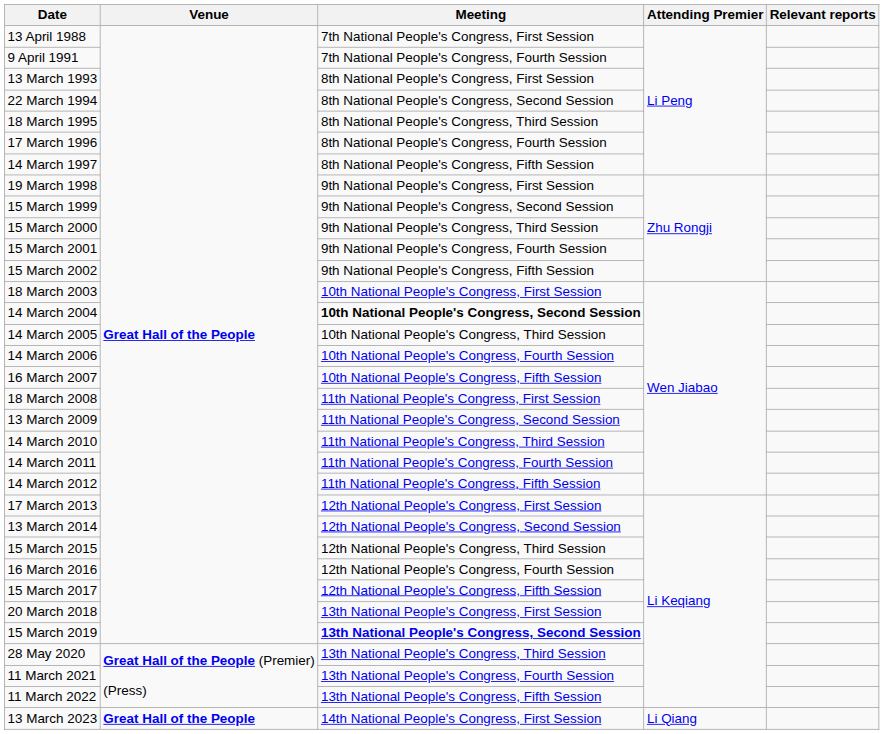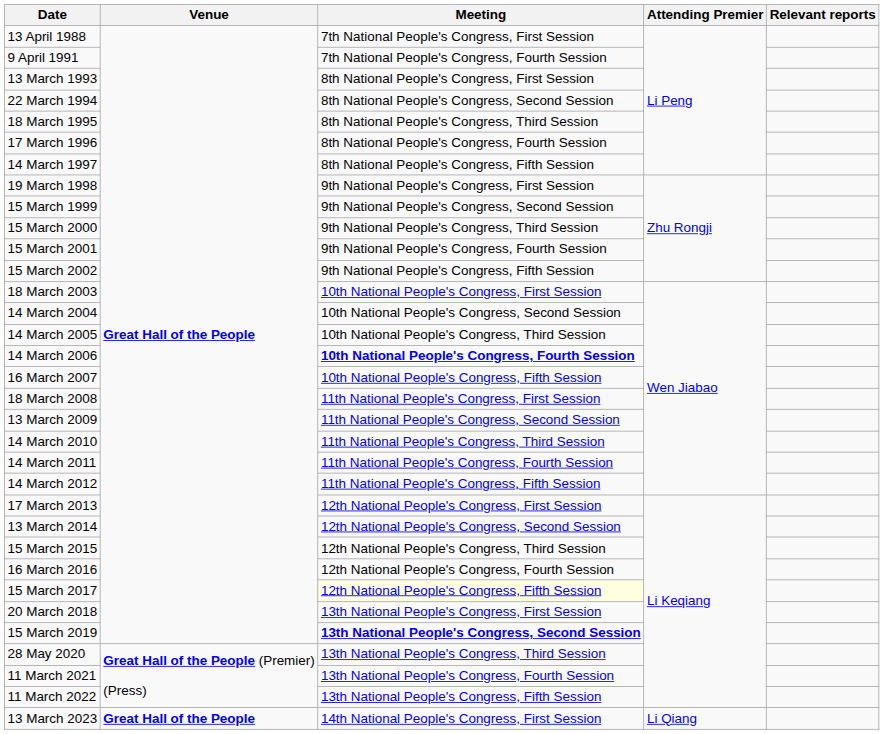(481, 313) bold -> (471, 313) normal
(467, 356) normal -> (478, 356) bold
(461, 590) no background -> (461, 590) lightyellow background
